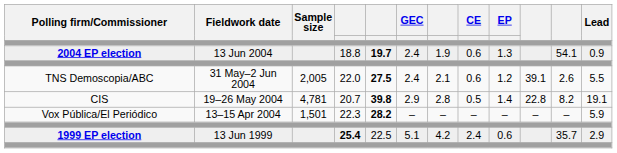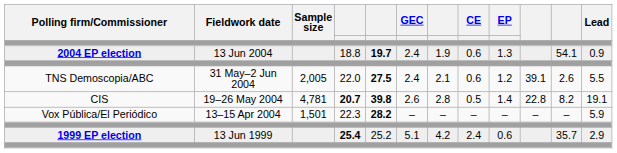(350, 100) normal -> (350, 100) bold
(412, 100) 2.9 -> (412, 100) 2.6
(381, 135) 22.5 -> (381, 135) 25.2
